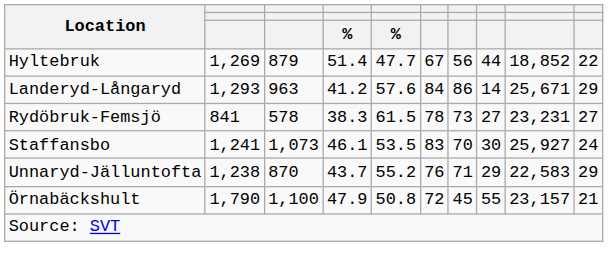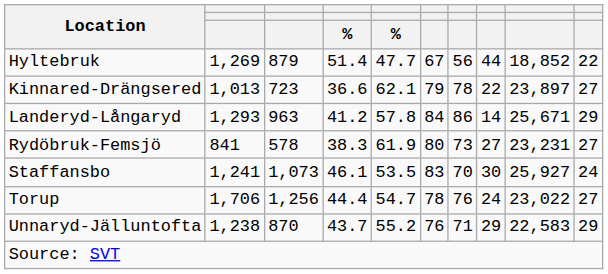+ row: (105, 90)
(396, 90) 57.6 -> (396, 117) 57.8
(396, 117) 61.5 -> (396, 145) 61.9
(434, 117) 78 -> (434, 145) 80
+ row: (34, 200)
- row: (75, 200)
